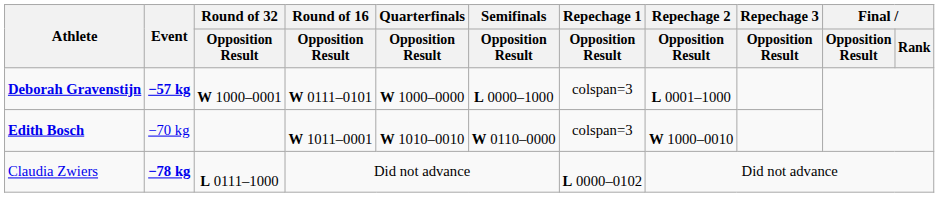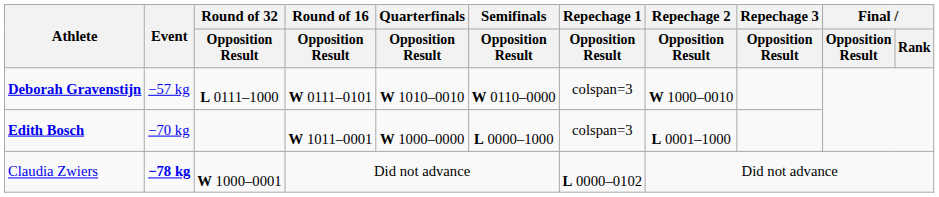(169, 89) bold -> (169, 89) normal
(239, 97) W 1000–0001 -> (239, 97) L 0111–1000
(422, 97) W 1000–0000 -> (422, 97) W 1010–0010
(514, 97) L 0000–1000 -> (514, 97) W 0110–0000
(691, 97) L 0001–1000 -> (691, 97) W 1000–0010
(422, 139) W 1010–0010 -> (422, 139) W 1000–0000
(514, 139) W 0110–0000 -> (514, 139) L 0000–1000
(691, 139) W 1000–0010 -> (691, 139) L 0001–1000
(239, 180) L 0111–1000 -> (239, 180) W 1000–0001
